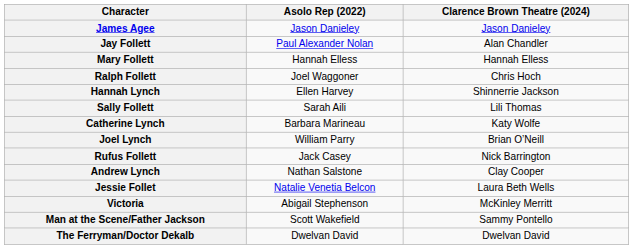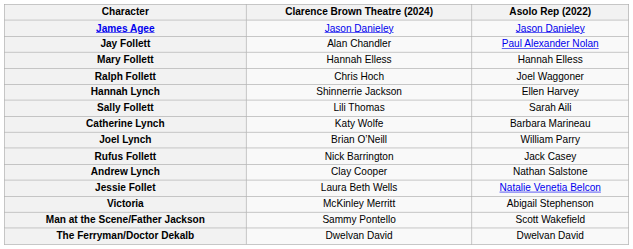columns swapped: (325, 12) <-> (516, 12)
